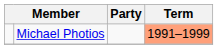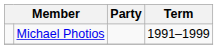(179, 34) lightsalmon background -> (179, 34) no background
